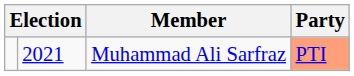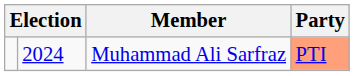(43, 53) 2021 -> (43, 53) 2024
